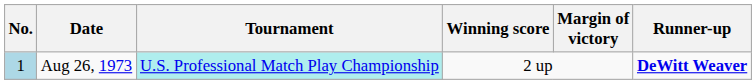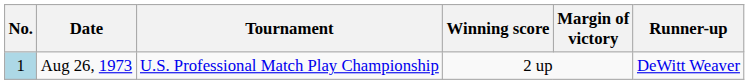(289, 65) paleturquoise background -> (289, 65) no background
(692, 65) bold -> (688, 65) normal
